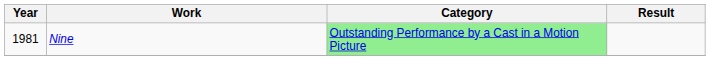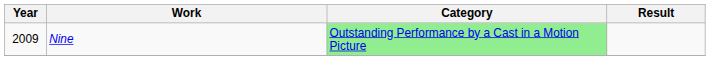(25, 39) 1981 -> (25, 39) 2009
